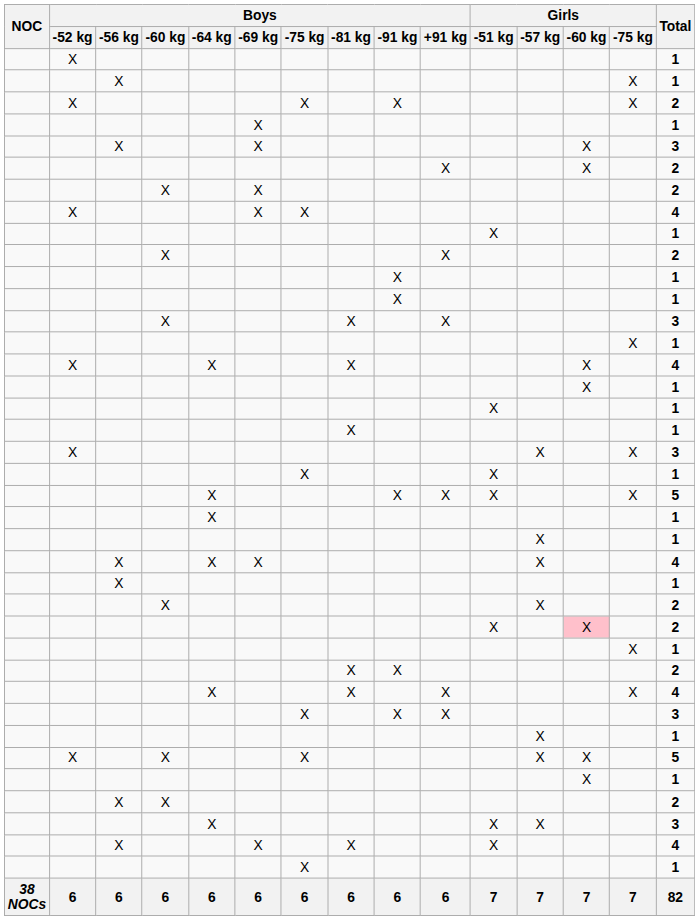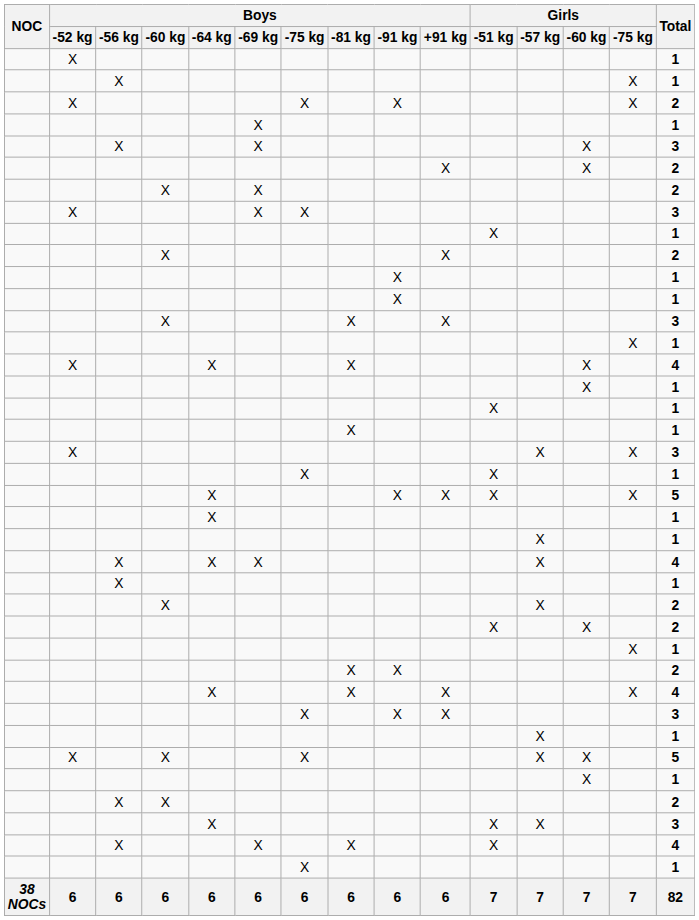(675, 212) 4 -> (675, 212) 3
(587, 627) pink background -> (587, 627) no background
